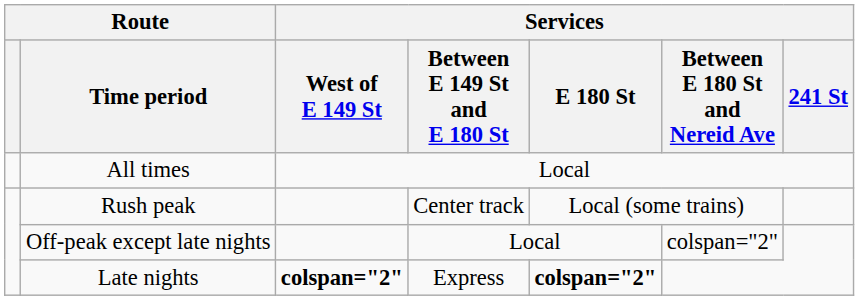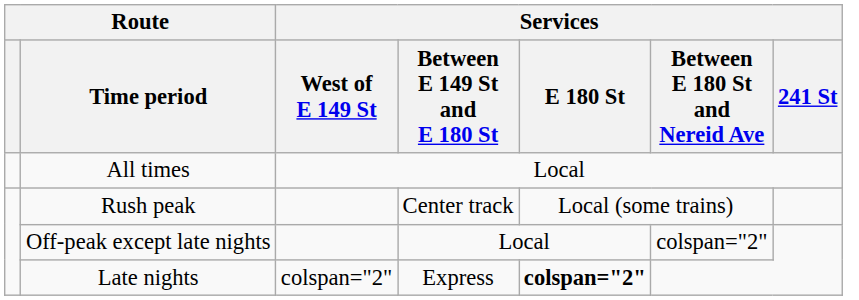(342, 277) bold -> (337, 277) normal
